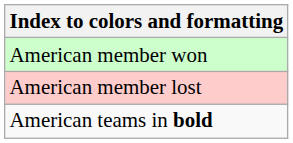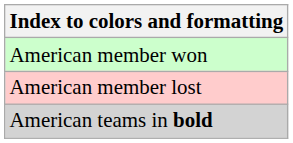(111, 120) no background -> (111, 120) lightgrey background
